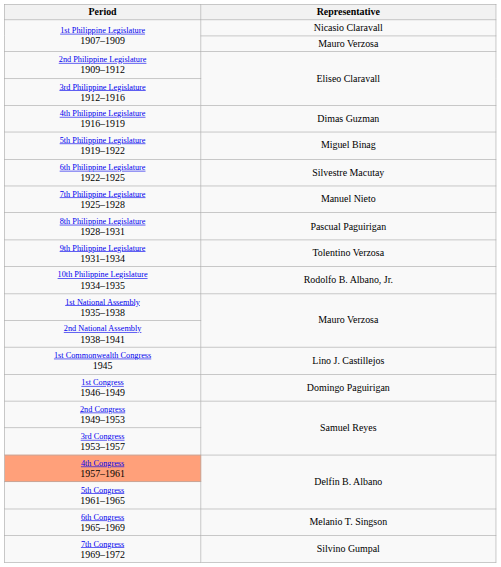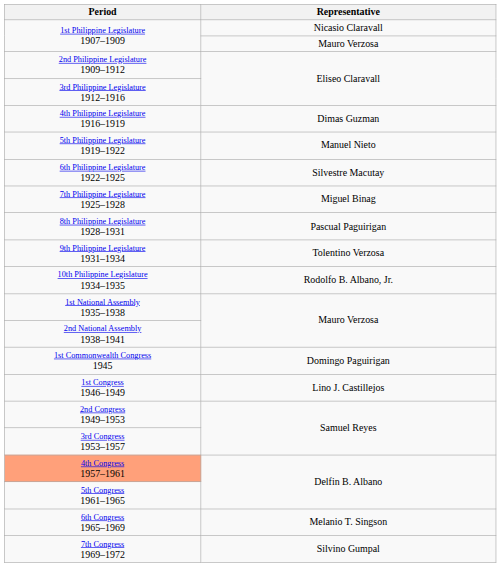(348, 145) Miguel Binag -> (348, 145) Manuel Nieto
(348, 199) Manuel Nieto -> (348, 199) Miguel Binag
(348, 360) Lino J. Castillejos -> (348, 360) Domingo Paguirigan
(348, 387) Domingo Paguirigan -> (348, 387) Lino J. Castillejos
